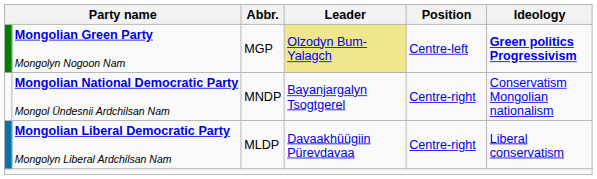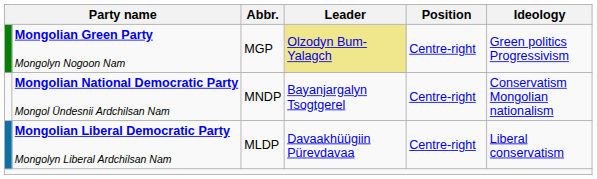(439, 49) Centre-left -> (442, 49) Centre-right
(533, 49) bold -> (529, 49) normal
